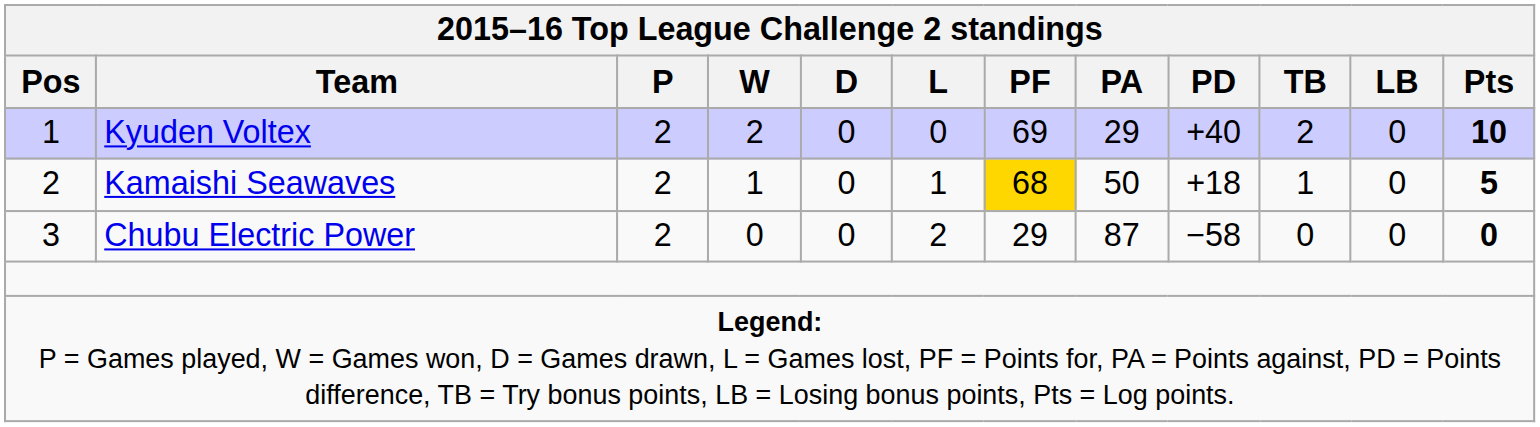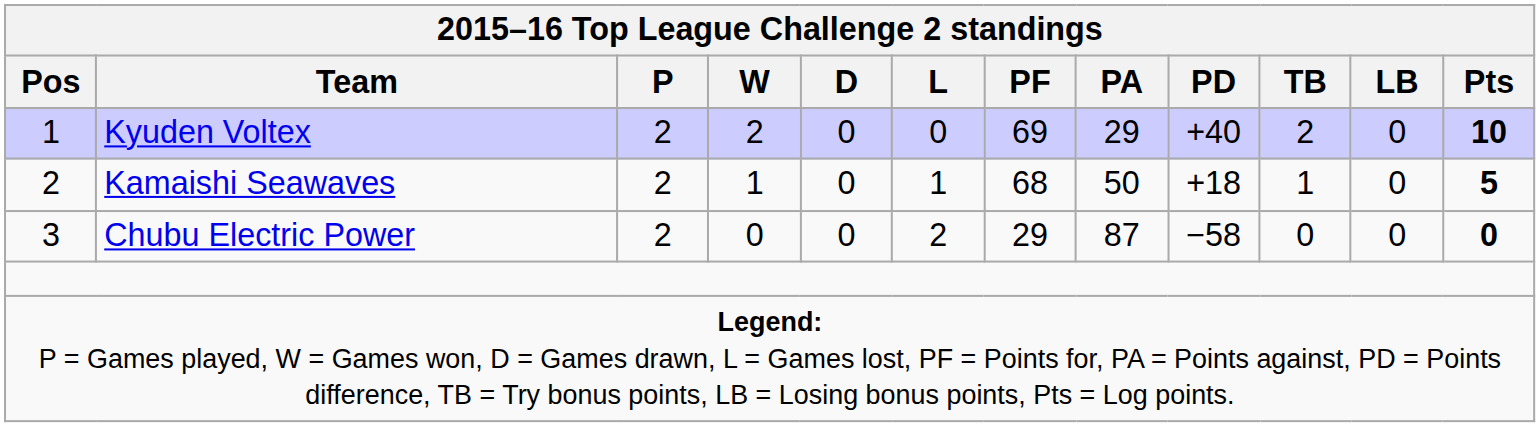(1030, 183) gold background -> (1030, 183) no background
